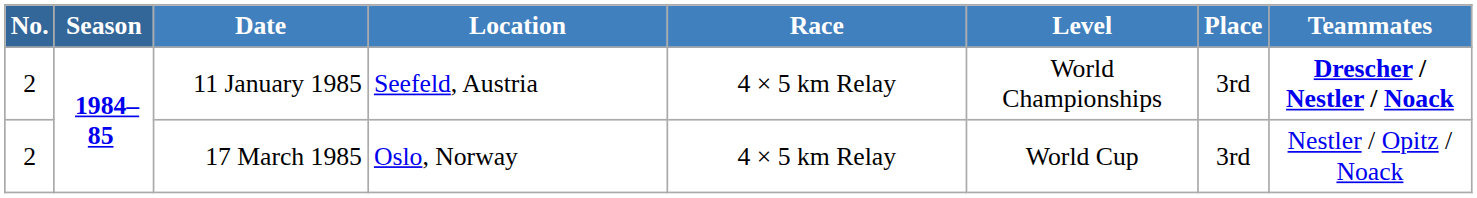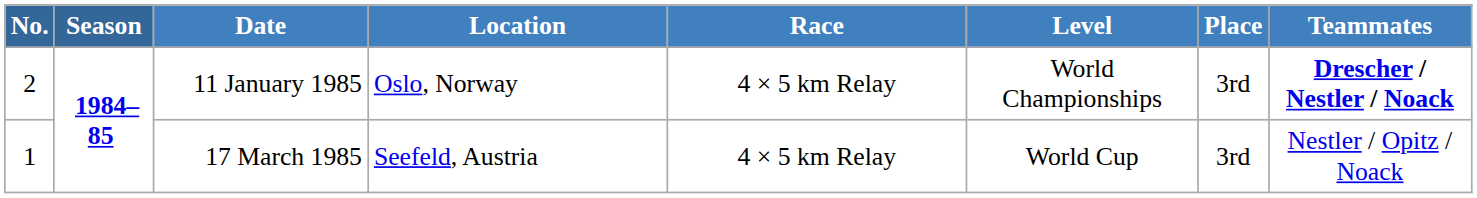(456, 83) Seefeld, Austria -> (446, 83) Oslo, Norway
(30, 156) 2 -> (30, 156) 1
(446, 156) Oslo, Norway -> (456, 156) Seefeld, Austria
